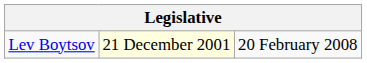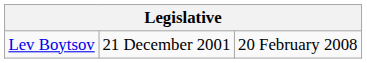(166, 44) lightyellow background -> (166, 44) no background
